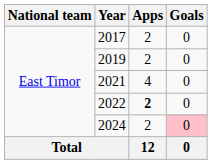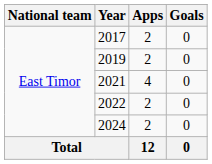(148, 103) bold -> (148, 103) normal
(187, 125) pink background -> (187, 125) no background
